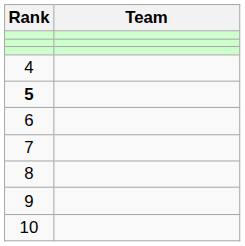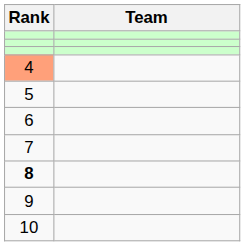(29, 67) no background -> (29, 67) lightsalmon background
(29, 94) bold -> (29, 94) normal
(29, 174) normal -> (29, 174) bold
